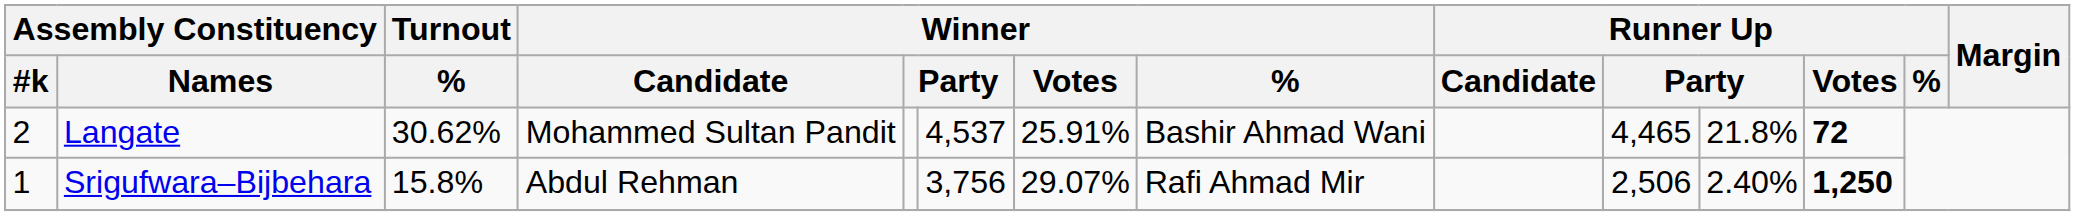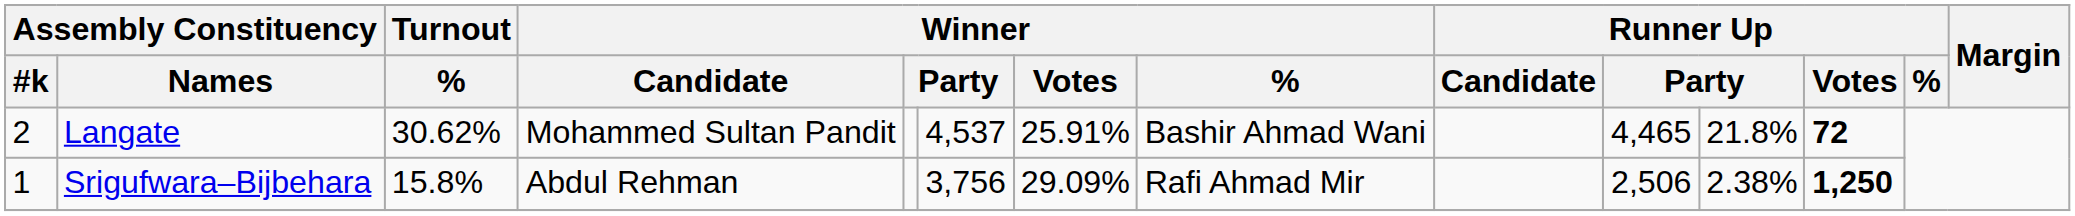(1075, 183) 29.07% -> (1075, 183) 29.09%
(1752, 183) 2.40% -> (1752, 183) 2.38%
